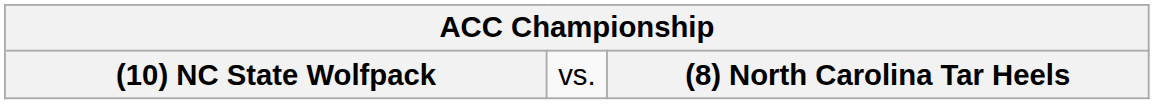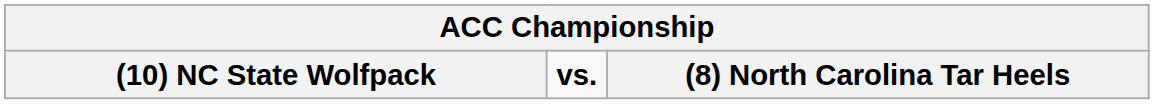(577, 74) normal -> (577, 74) bold
